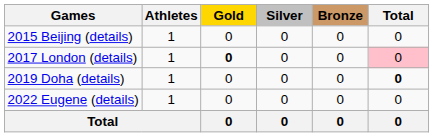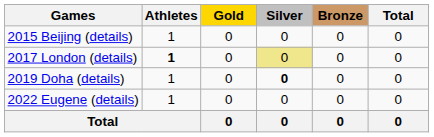(171, 58) normal -> (171, 58) bold
(229, 58) bold -> (229, 58) normal
(285, 58) no background -> (285, 58) khaki background
(398, 58) pink background -> (398, 58) no background
(285, 79) normal -> (285, 79) bold
(398, 79) bold -> (398, 79) normal
